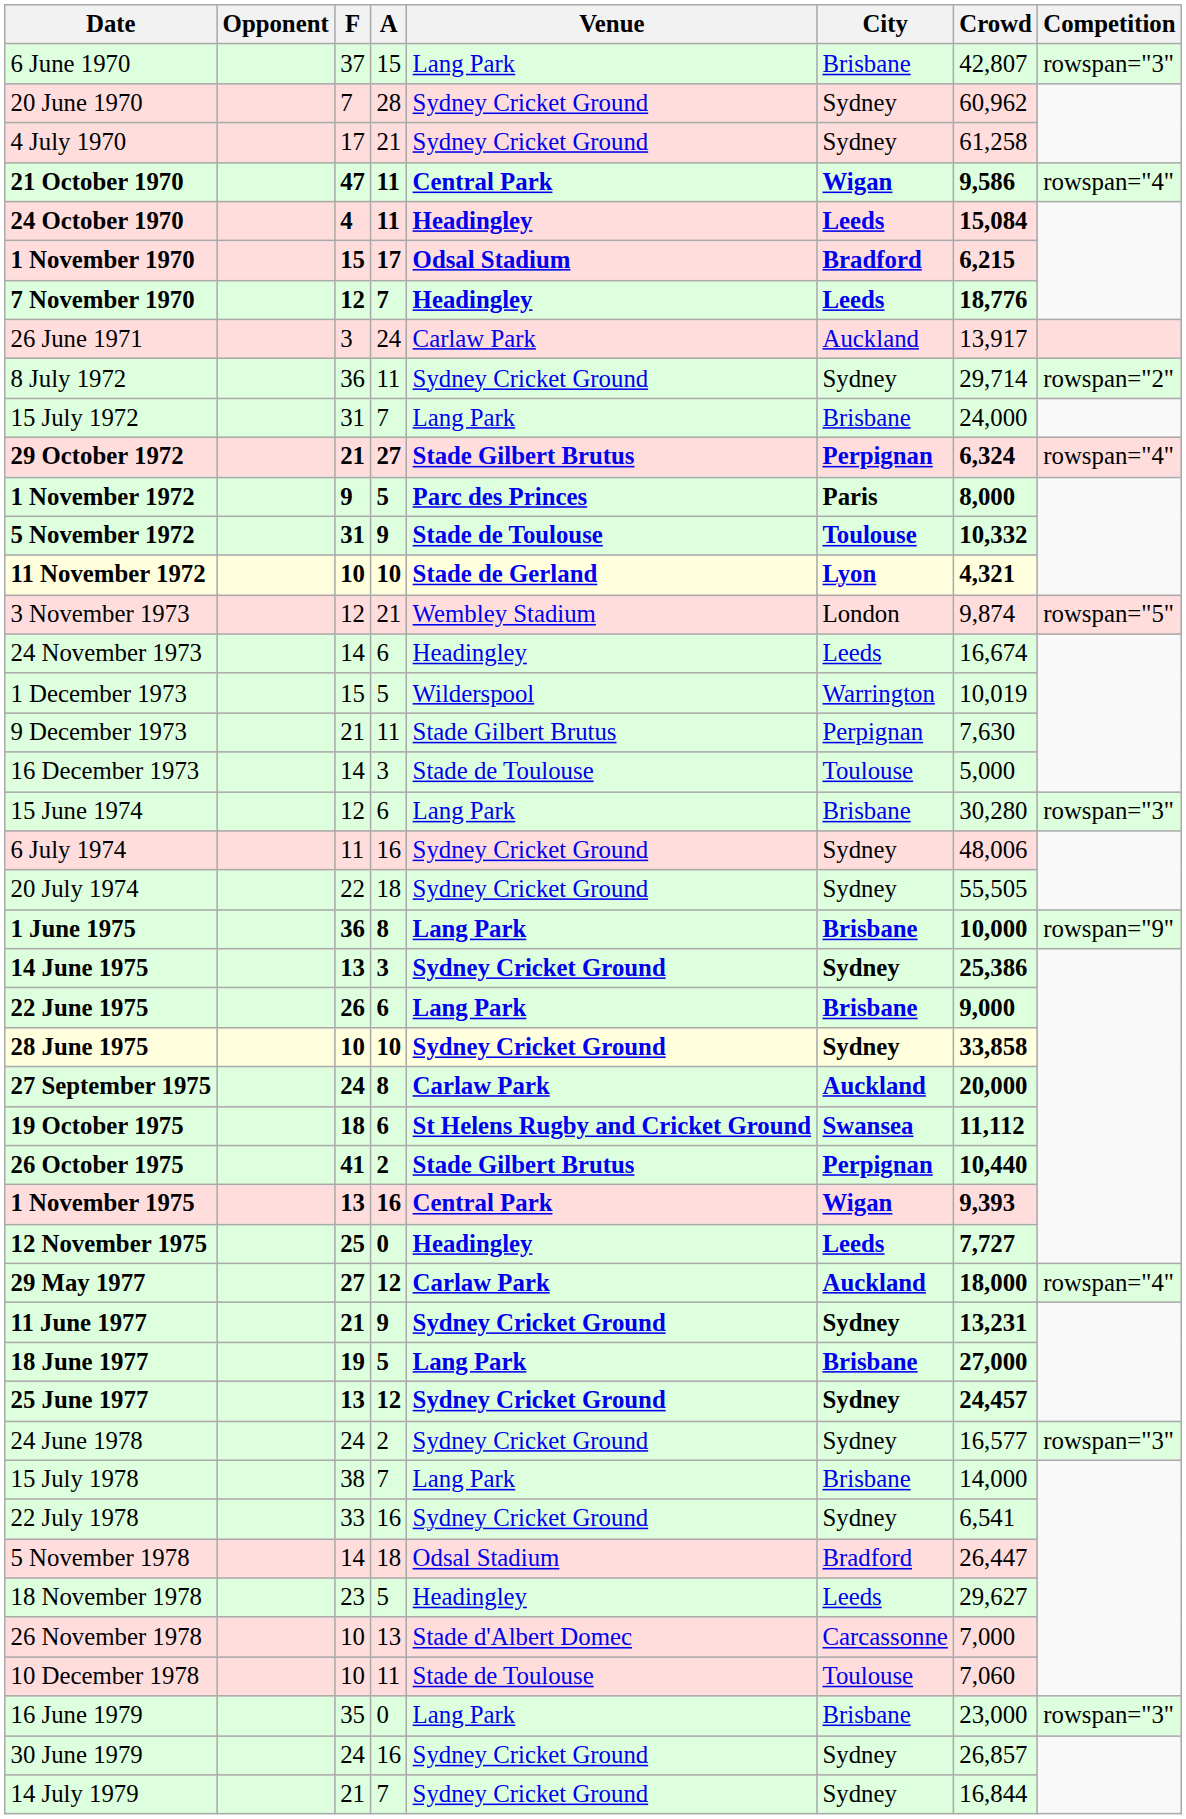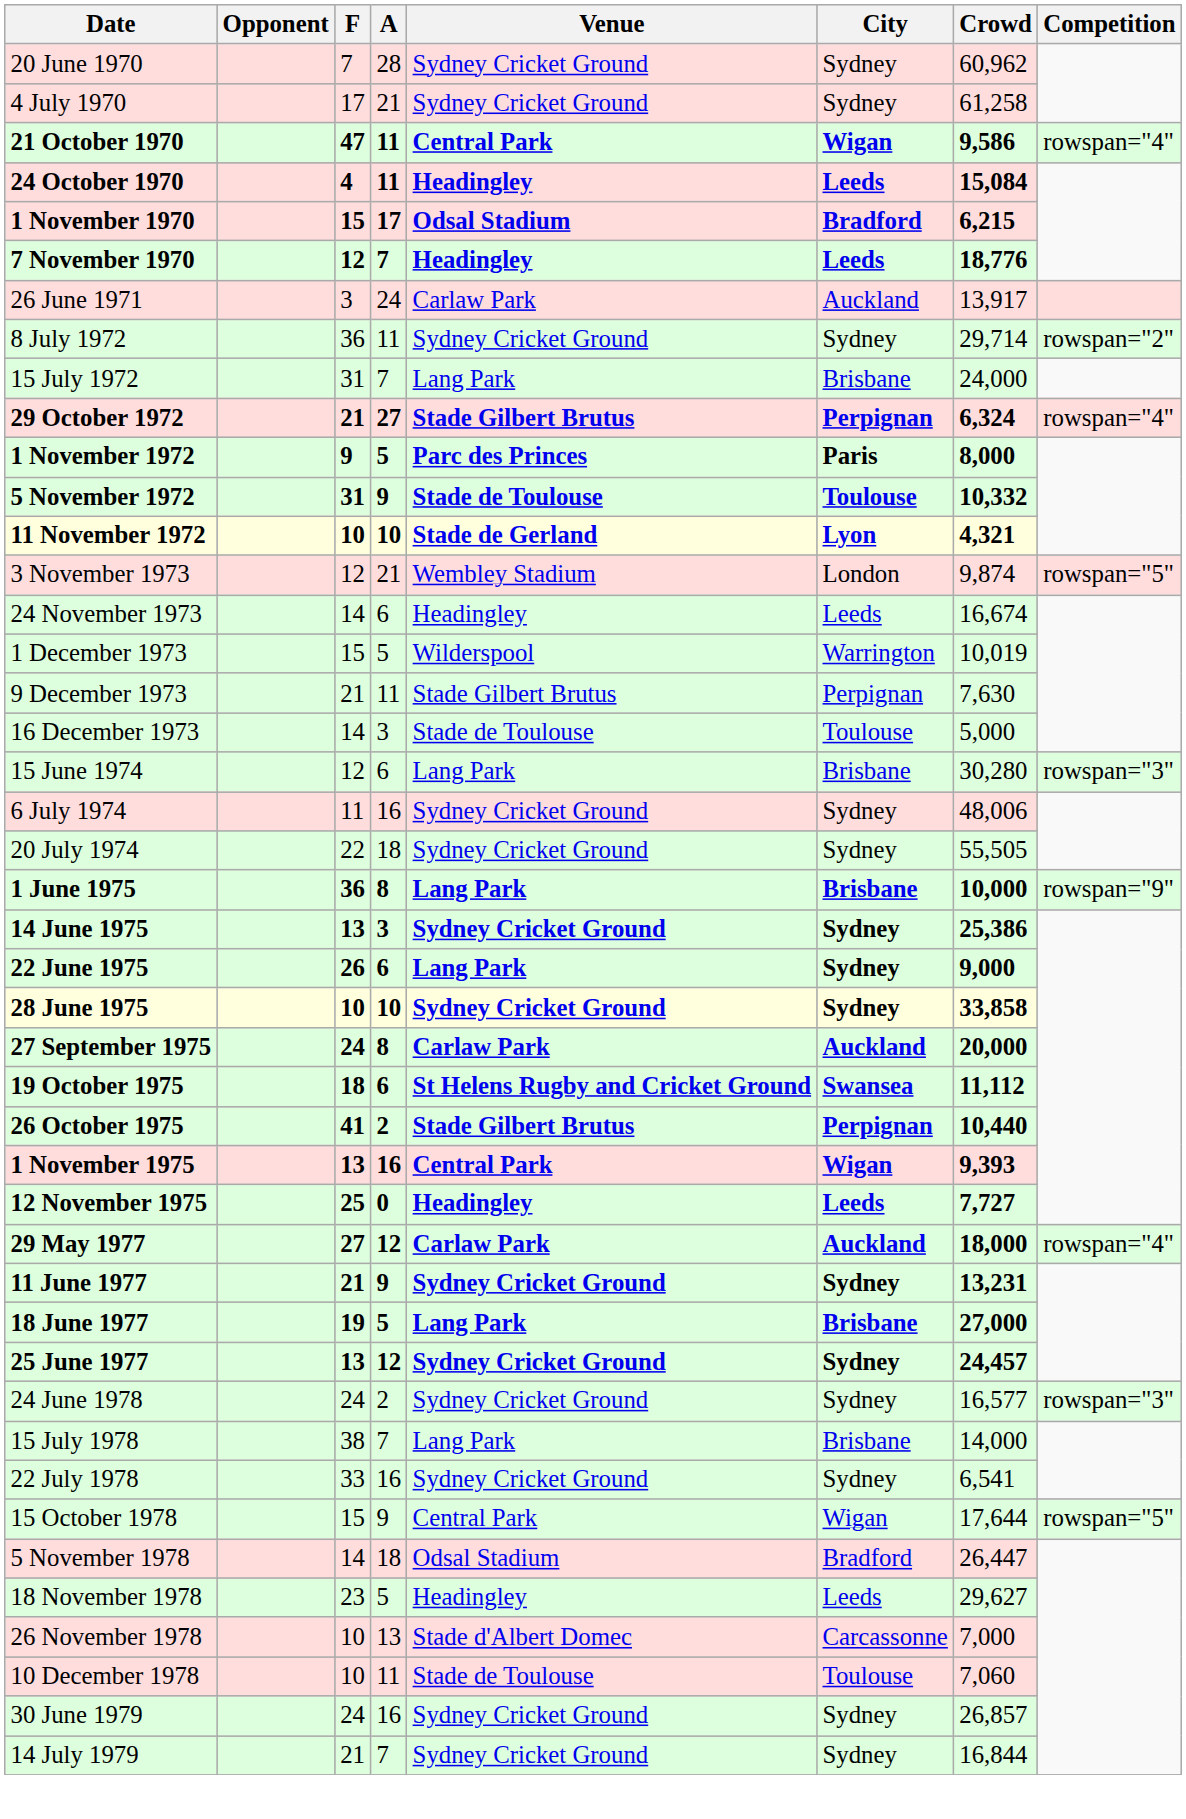- row: (70, 63)
(870, 1007) Brisbane -> (861, 968) Sydney
+ row: (94, 1518)
- row: (77, 1715)
